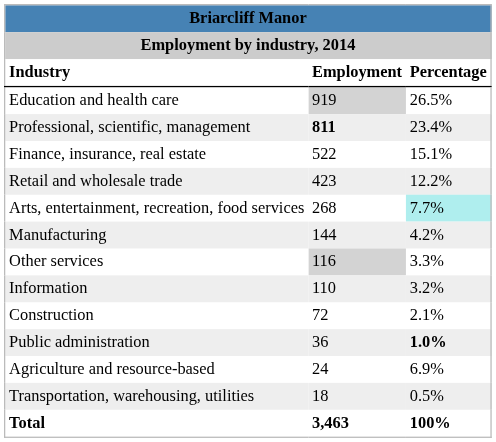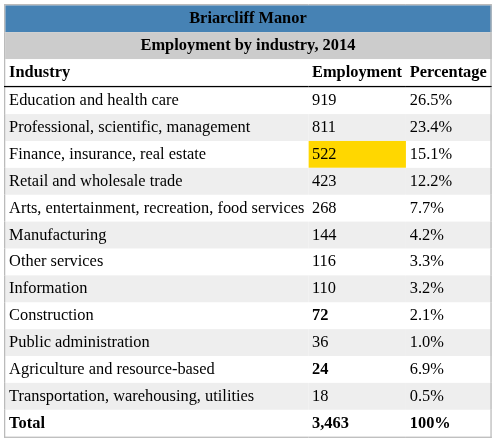(324, 100) lightgrey background -> (324, 100) no background
(324, 127) bold -> (324, 127) normal
(324, 154) no background -> (324, 154) gold background
(427, 208) paleturquoise background -> (427, 208) no background
(324, 261) lightgrey background -> (324, 261) no background
(320, 315) normal -> (320, 315) bold
(428, 342) bold -> (427, 342) normal
(320, 369) normal -> (320, 369) bold
